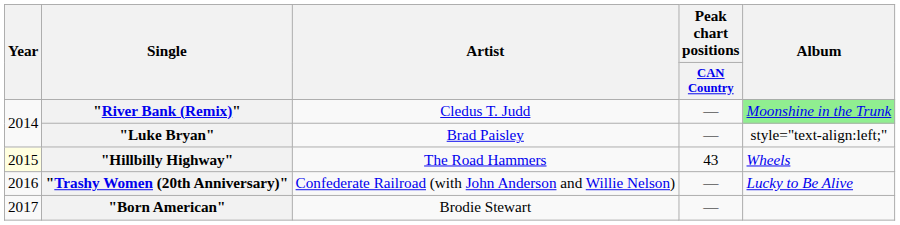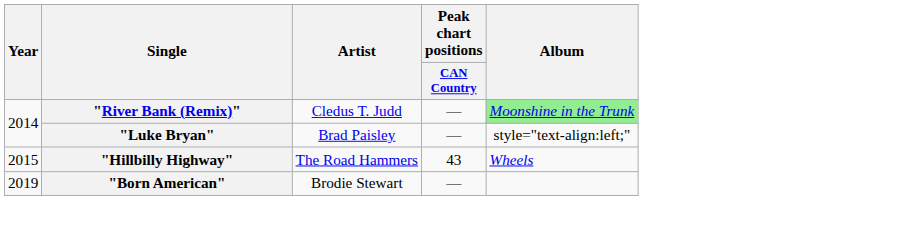(23, 159) lightyellow background -> (23, 159) no background
- row: (167, 183)
(23, 207) 2017 -> (23, 183) 2019
